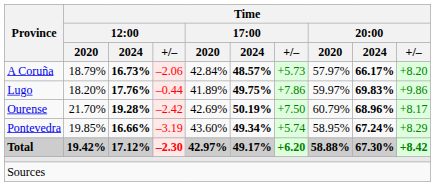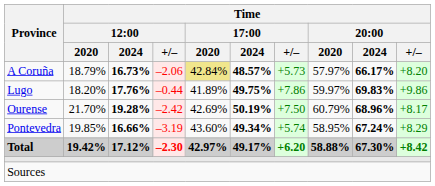(209, 71) no background -> (209, 71) khaki background
